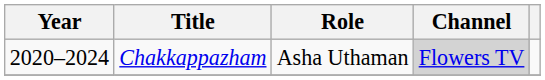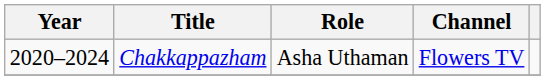(472, 57) lightgrey background -> (472, 57) no background
